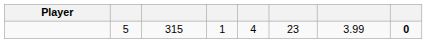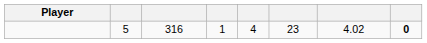(174, 30) 315 -> (174, 30) 316
(354, 30) 3.99 -> (354, 30) 4.02
